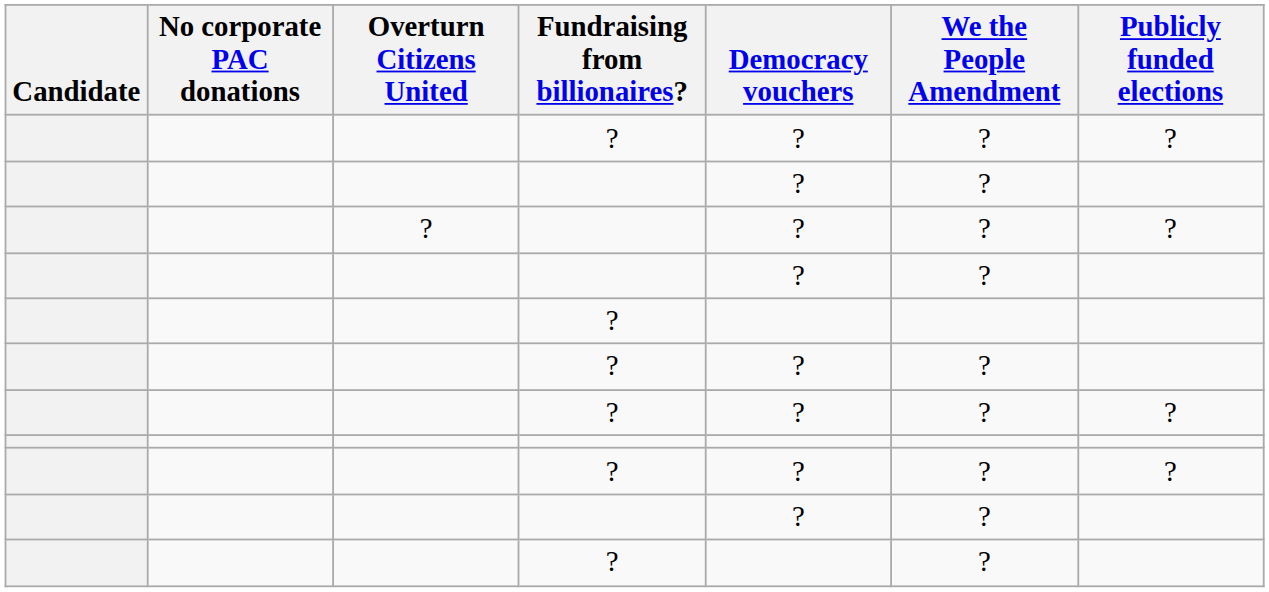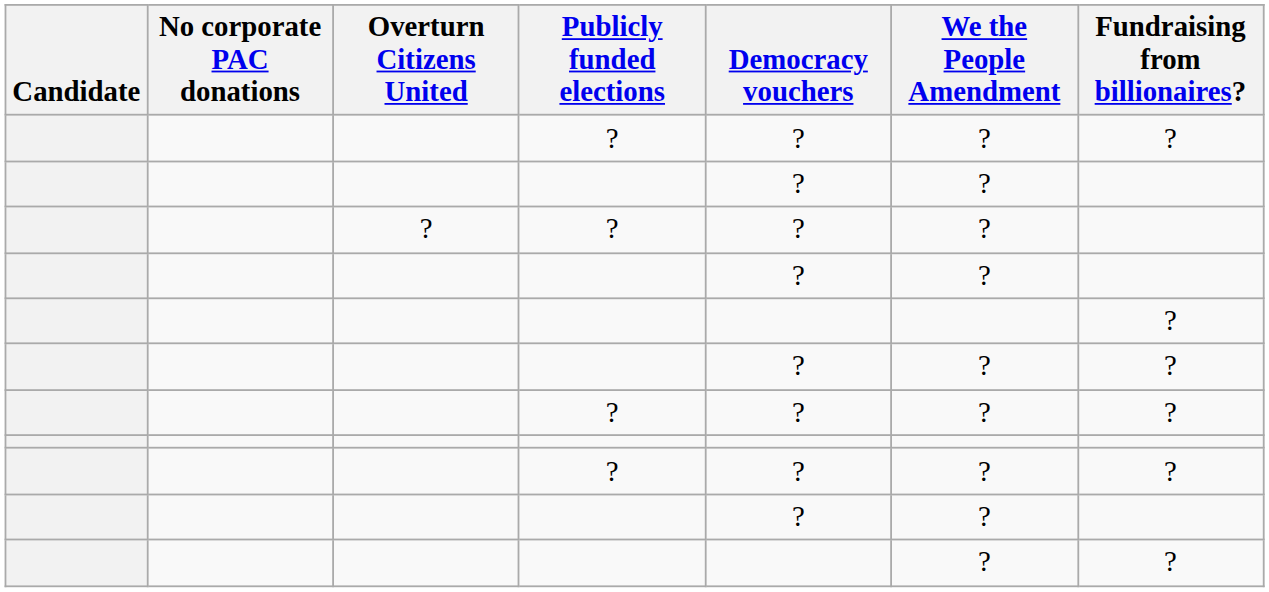columns swapped: (1170, 59) <-> (612, 59)
